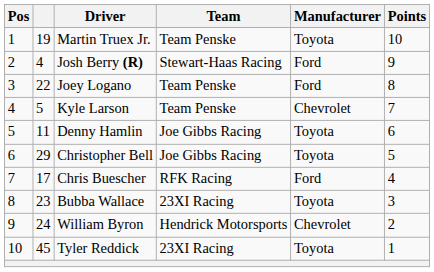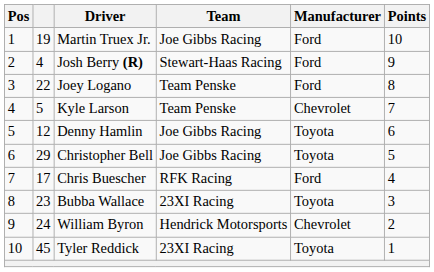(198, 39) Team Penske -> (210, 39) Joe Gibbs Racing
(314, 39) Toyota -> (308, 39) Ford
(43, 131) 11 -> (43, 131) 12
